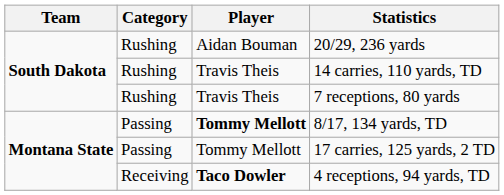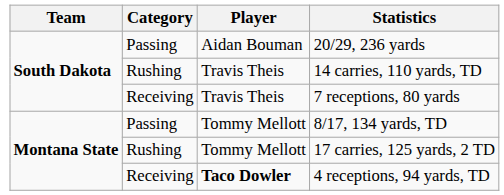(149, 44) Rushing -> (152, 44) Passing
(149, 97) Rushing -> (160, 97) Receiving
(251, 123) bold -> (254, 123) normal
(146, 150) Passing -> (154, 150) Rushing
